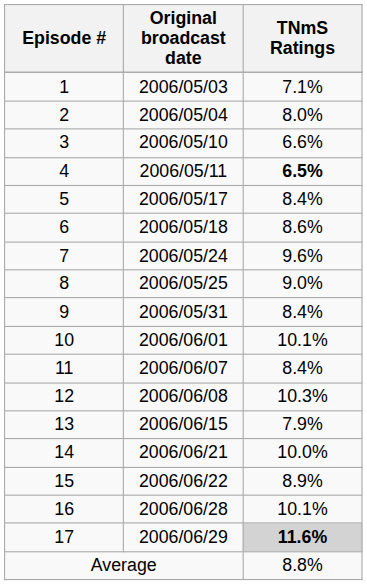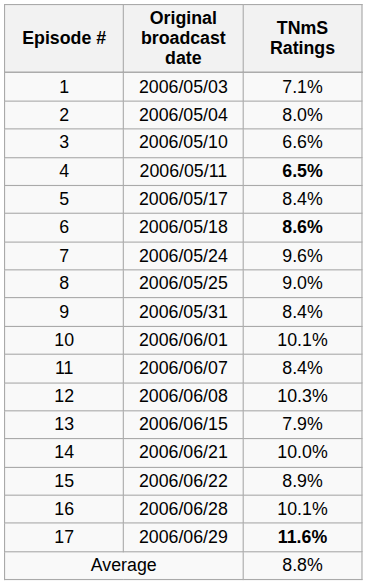(303, 227) normal -> (303, 227) bold
(303, 537) lightgrey background -> (303, 537) no background
